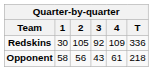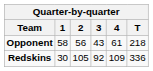rows swapped: (30, 43) <-> (30, 58)
